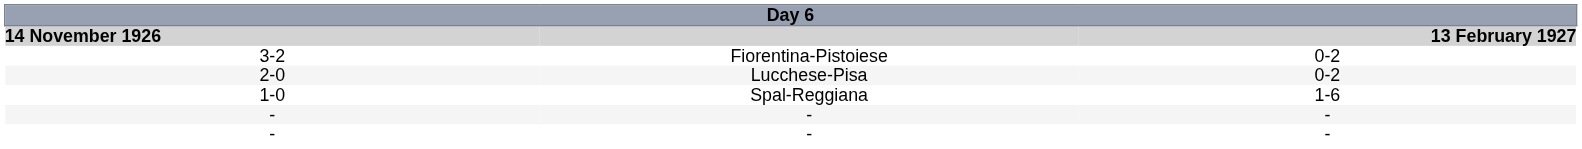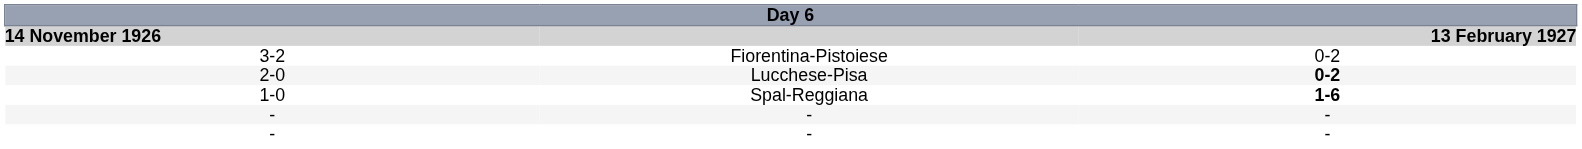(1327, 75) normal -> (1327, 75) bold
(1327, 95) normal -> (1327, 95) bold
